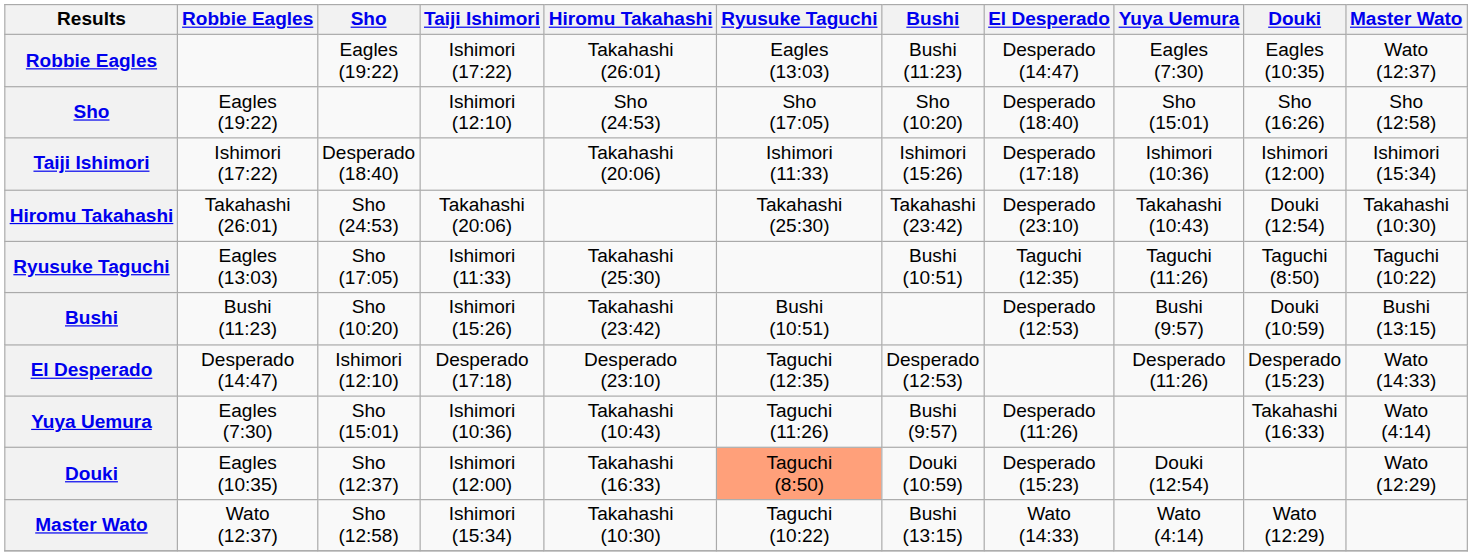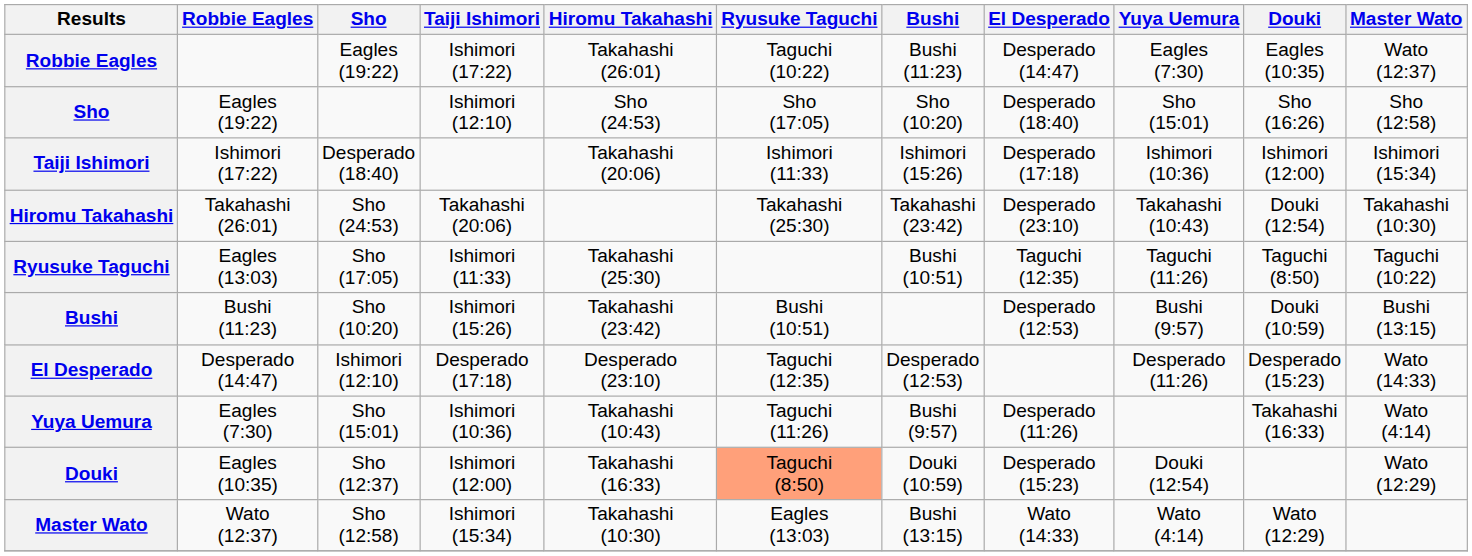(799, 60) Eagles (13:03) -> (799, 60) Taguchi (10:22)
(799, 525) Taguchi (10:22) -> (799, 525) Eagles (13:03)
